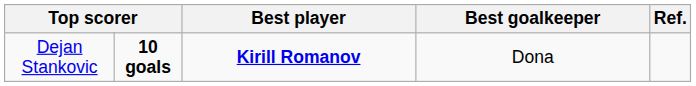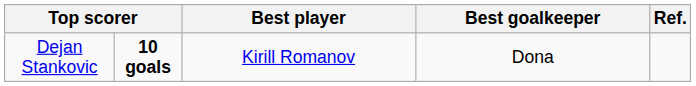(299, 56) bold -> (299, 56) normal
